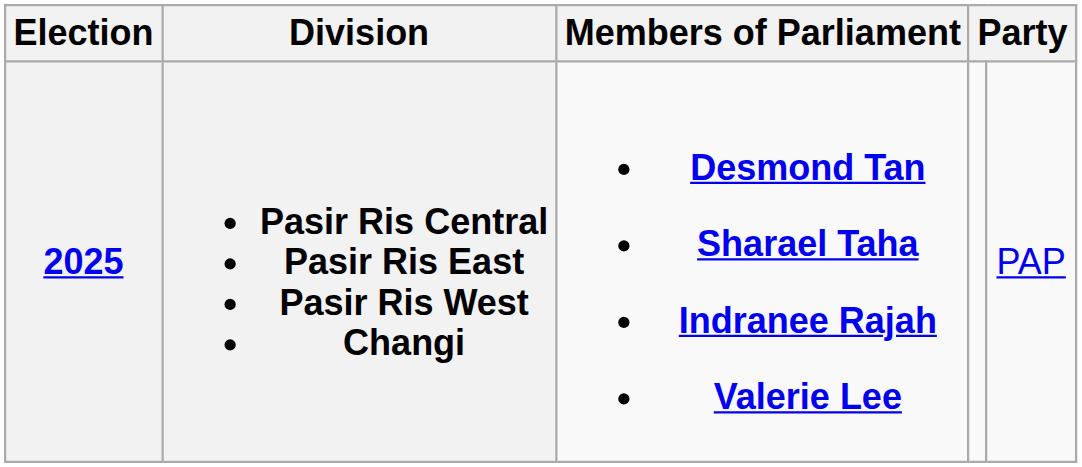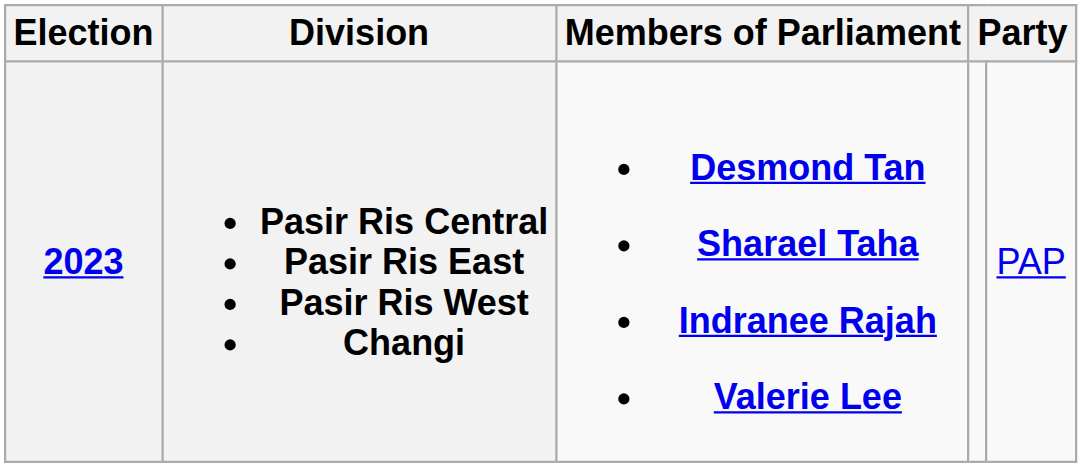(83, 261) 2025 -> (83, 261) 2023
